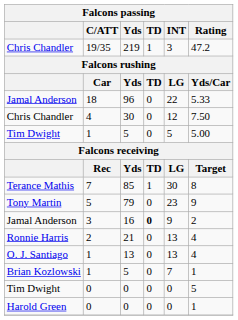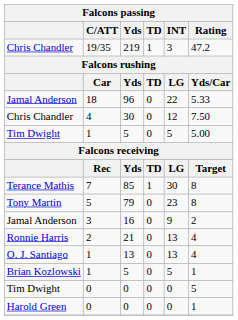(194, 202) 9 -> (194, 202) 8
(149, 220) bold -> (149, 220) normal
(169, 271) 7 -> (169, 271) 5
